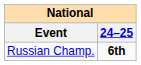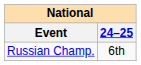(117, 51) bold -> (117, 51) normal
